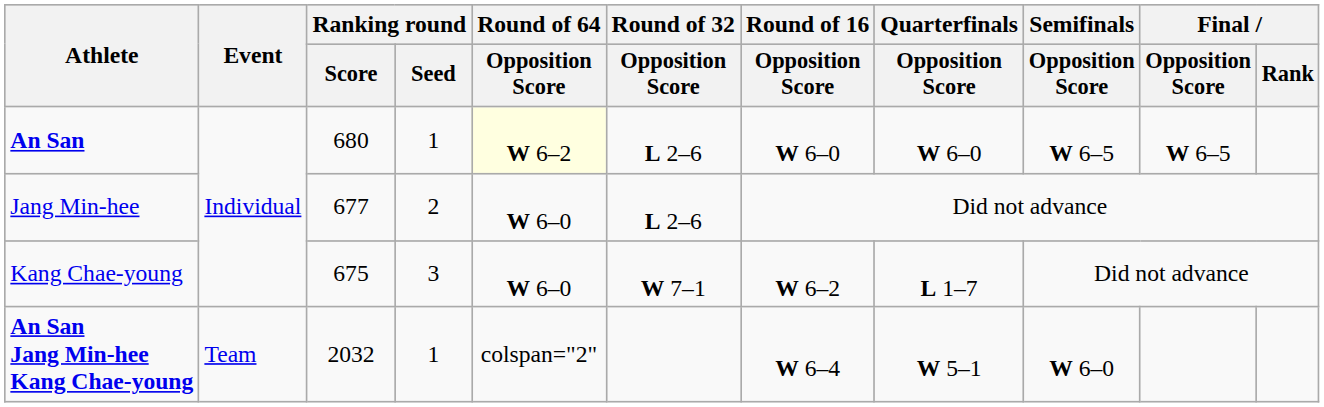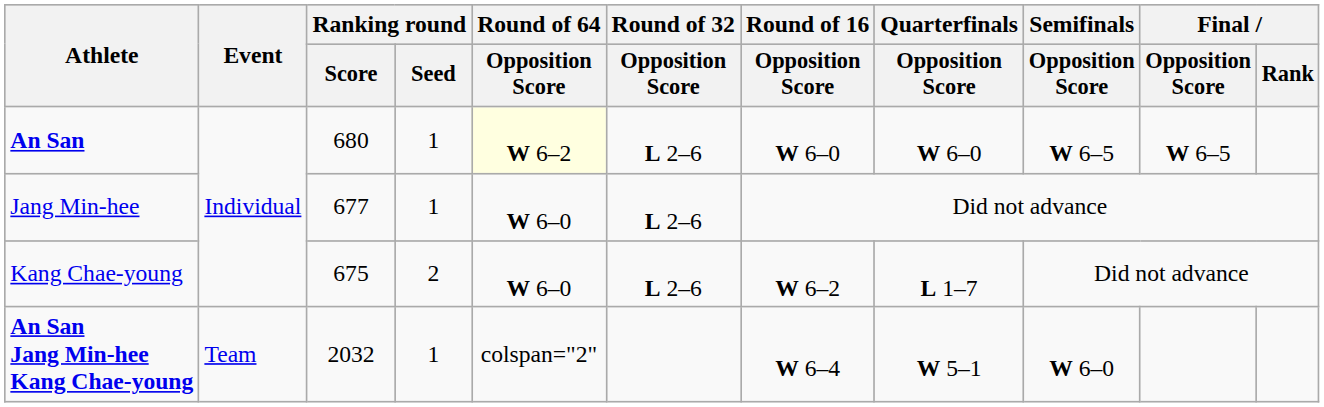(433, 207) 2 -> (433, 207) 1
(433, 274) 3 -> (433, 274) 2
(673, 287) W 7–1 -> (673, 287) L 2–6
